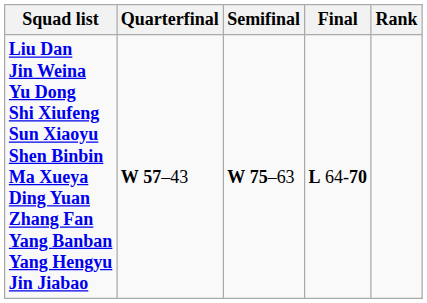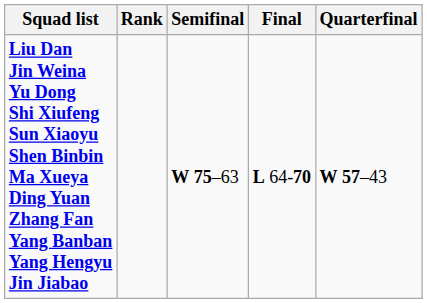columns swapped: (170, 19) <-> (396, 19)
